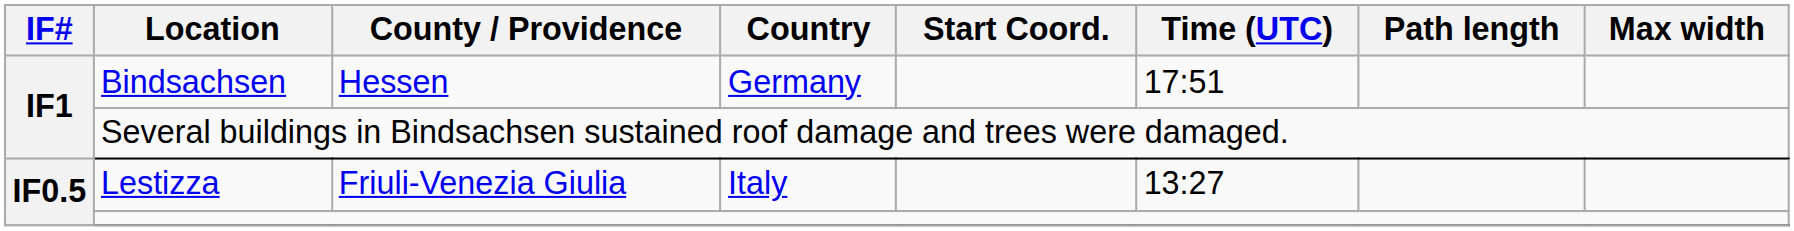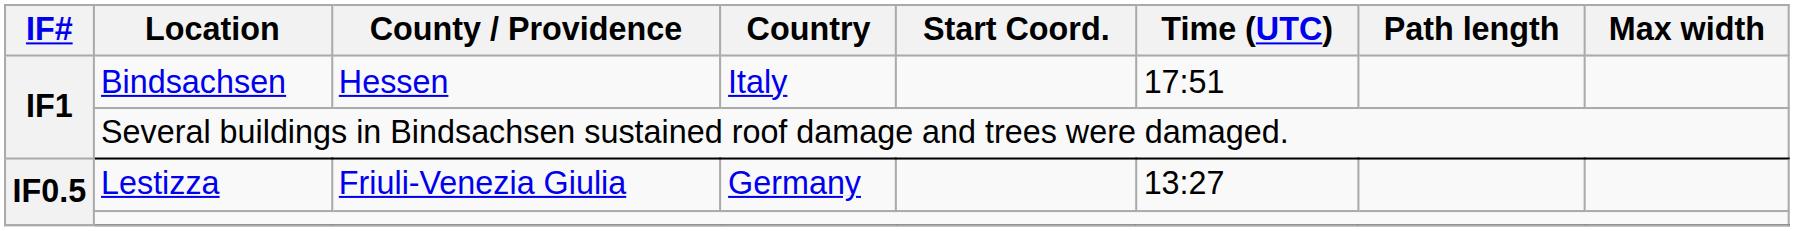(795, 81) Germany -> (758, 81) Italy
(758, 183) Italy -> (795, 183) Germany
